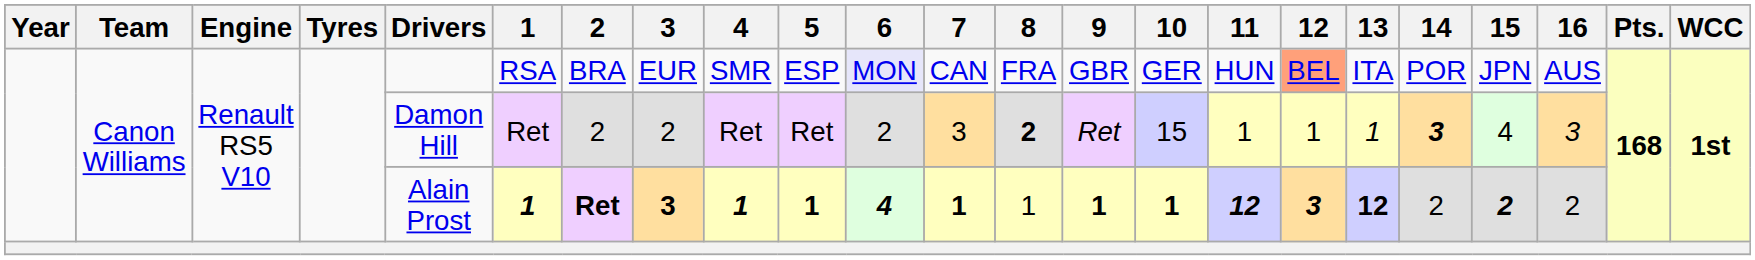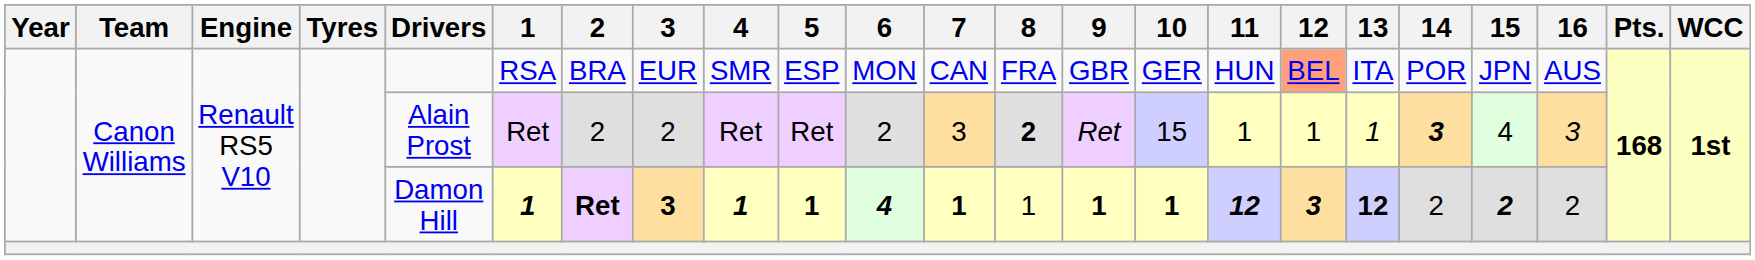(885, 71) lavender background -> (885, 71) no background
(439, 130) Damon Hill -> (439, 130) Alain Prost
(439, 205) Alain Prost -> (439, 205) Damon Hill
